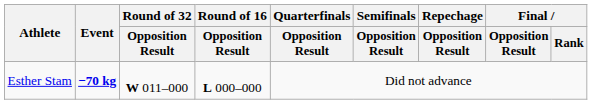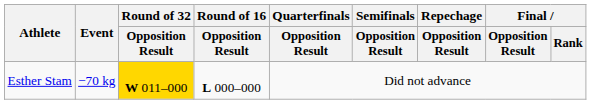(97, 80) bold -> (97, 80) normal
(157, 88) no background -> (156, 88) gold background
